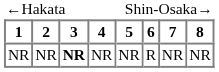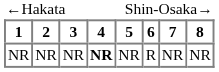(74, 55) bold -> (73, 55) normal
(102, 55) normal -> (101, 55) bold
